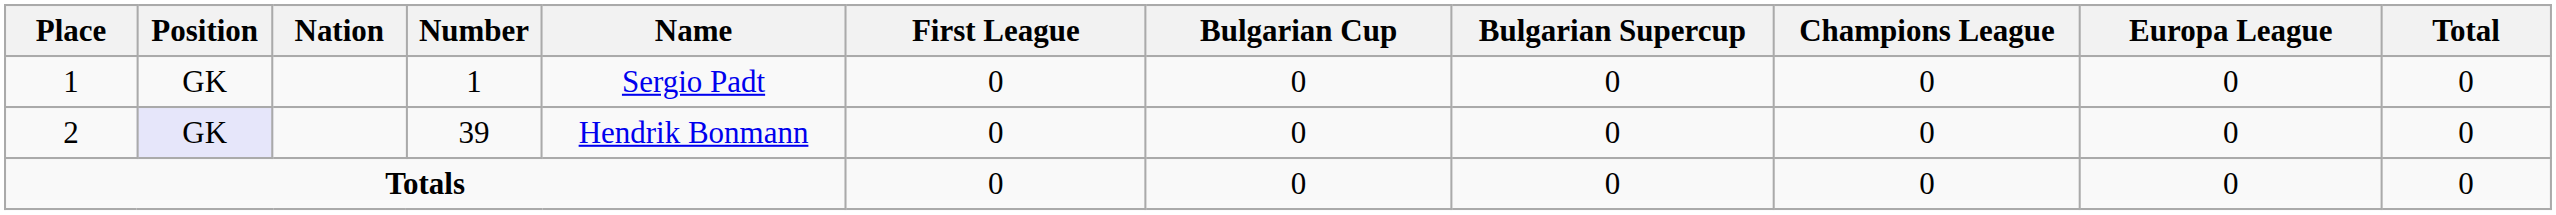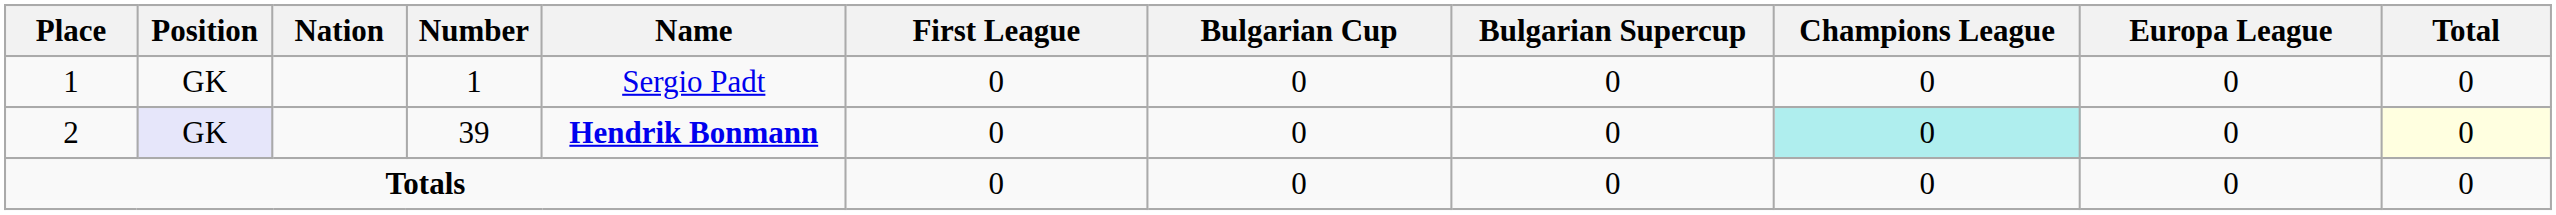(694, 132) normal -> (694, 132) bold
(1927, 132) no background -> (1927, 132) paleturquoise background
(2466, 132) no background -> (2466, 132) lightyellow background
